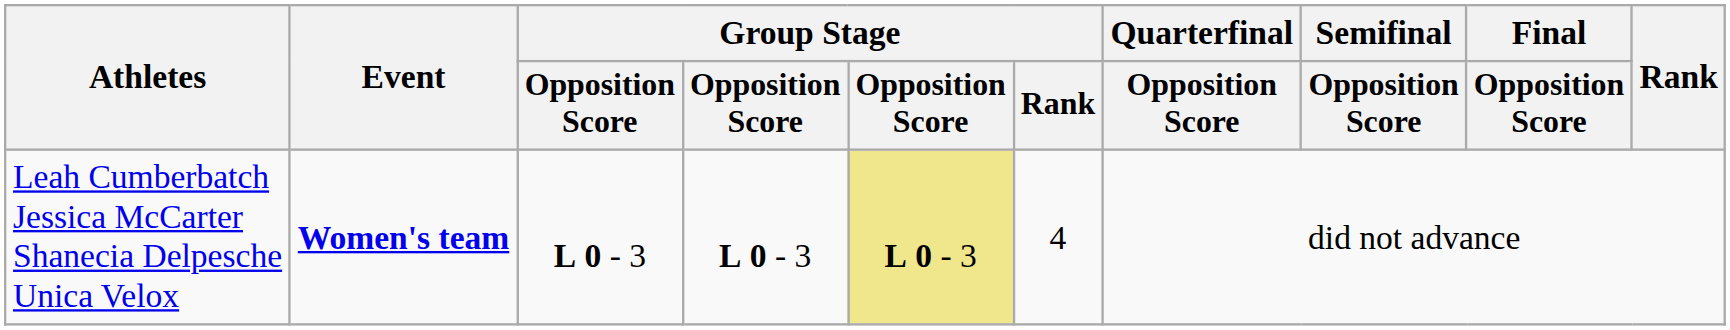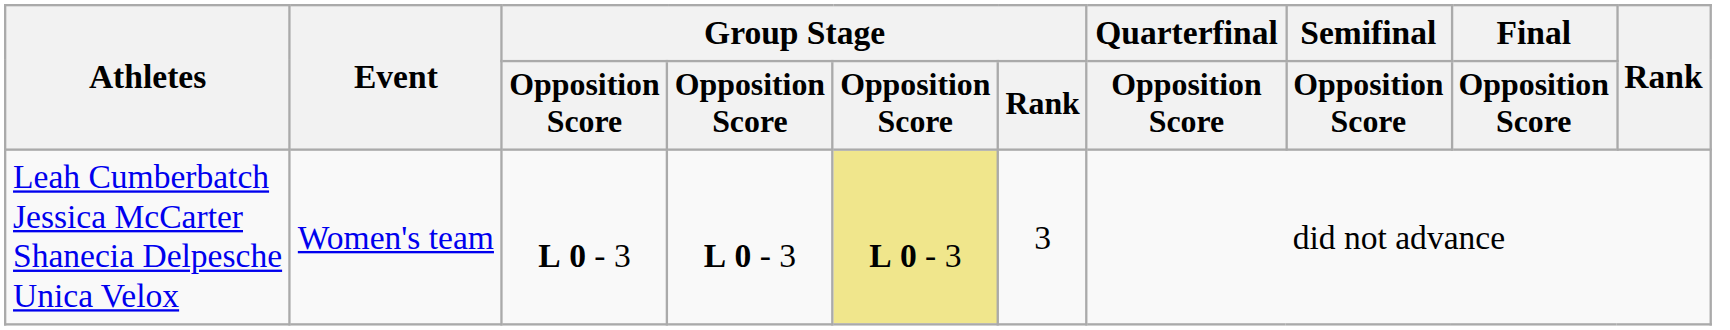(404, 236) bold -> (396, 236) normal
(1058, 236) 4 -> (1043, 236) 3
